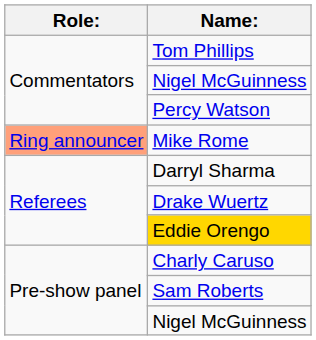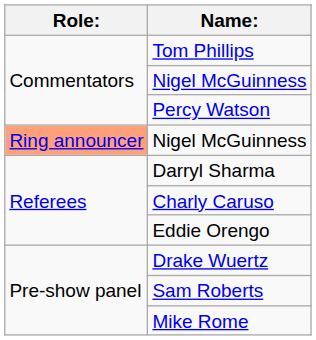(200, 140) Mike Rome -> (229, 140) Nigel McGuinness
(210, 200) Drake Wuertz -> (213, 200) Charly Caruso
(211, 230) gold background -> (211, 230) no background
(213, 260) Charly Caruso -> (210, 260) Drake Wuertz
(229, 320) Nigel McGuinness -> (200, 320) Mike Rome
